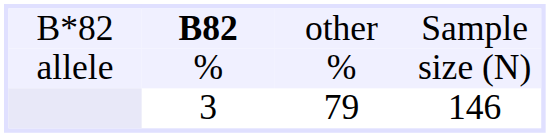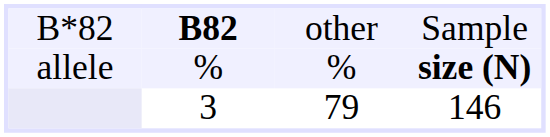(475, 67) normal -> (475, 67) bold
